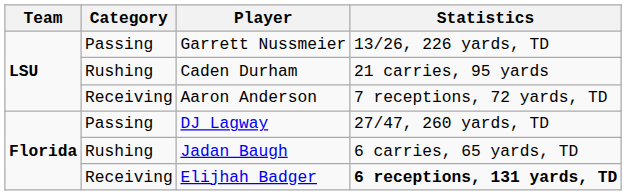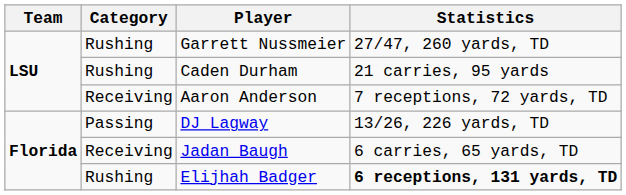(119, 45) Passing -> (119, 45) Rushing
(451, 45) 13/26, 226 yards, TD -> (451, 45) 27/47, 260 yards, TD
(451, 124) 27/47, 260 yards, TD -> (451, 124) 13/26, 226 yards, TD
(119, 151) Rushing -> (129, 151) Receiving
(129, 177) Receiving -> (119, 177) Rushing
